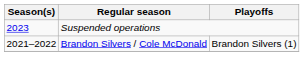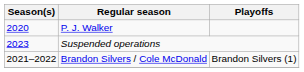+ row: (87, 28)
